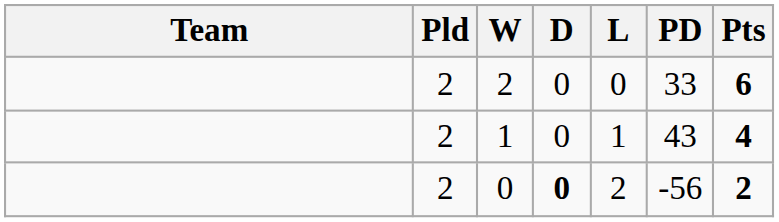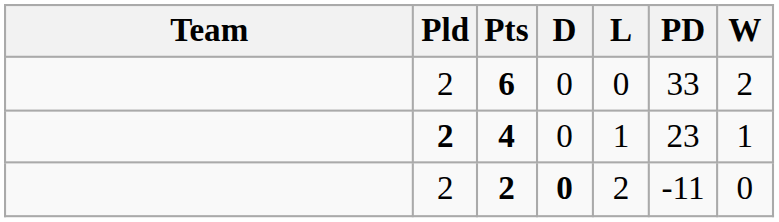columns swapped: (505, 30) <-> (743, 30)
(445, 135) normal -> (445, 135) bold
(680, 135) 43 -> (683, 135) 23
(680, 188) -56 -> (683, 188) -11
